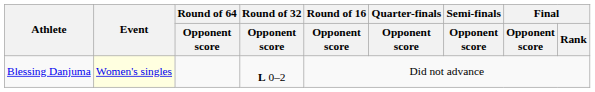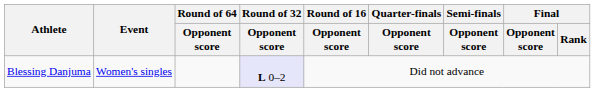(134, 71) lightyellow background -> (134, 71) no background
(272, 78) no background -> (272, 78) lavender background
